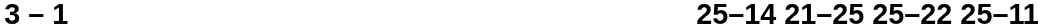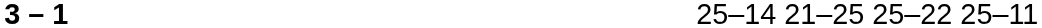(868, 14) bold -> (867, 14) normal
